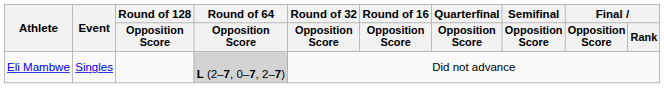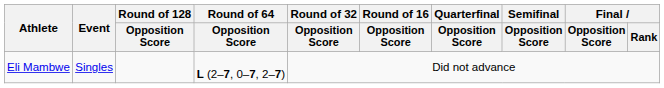(241, 74) lightgrey background -> (241, 74) no background
